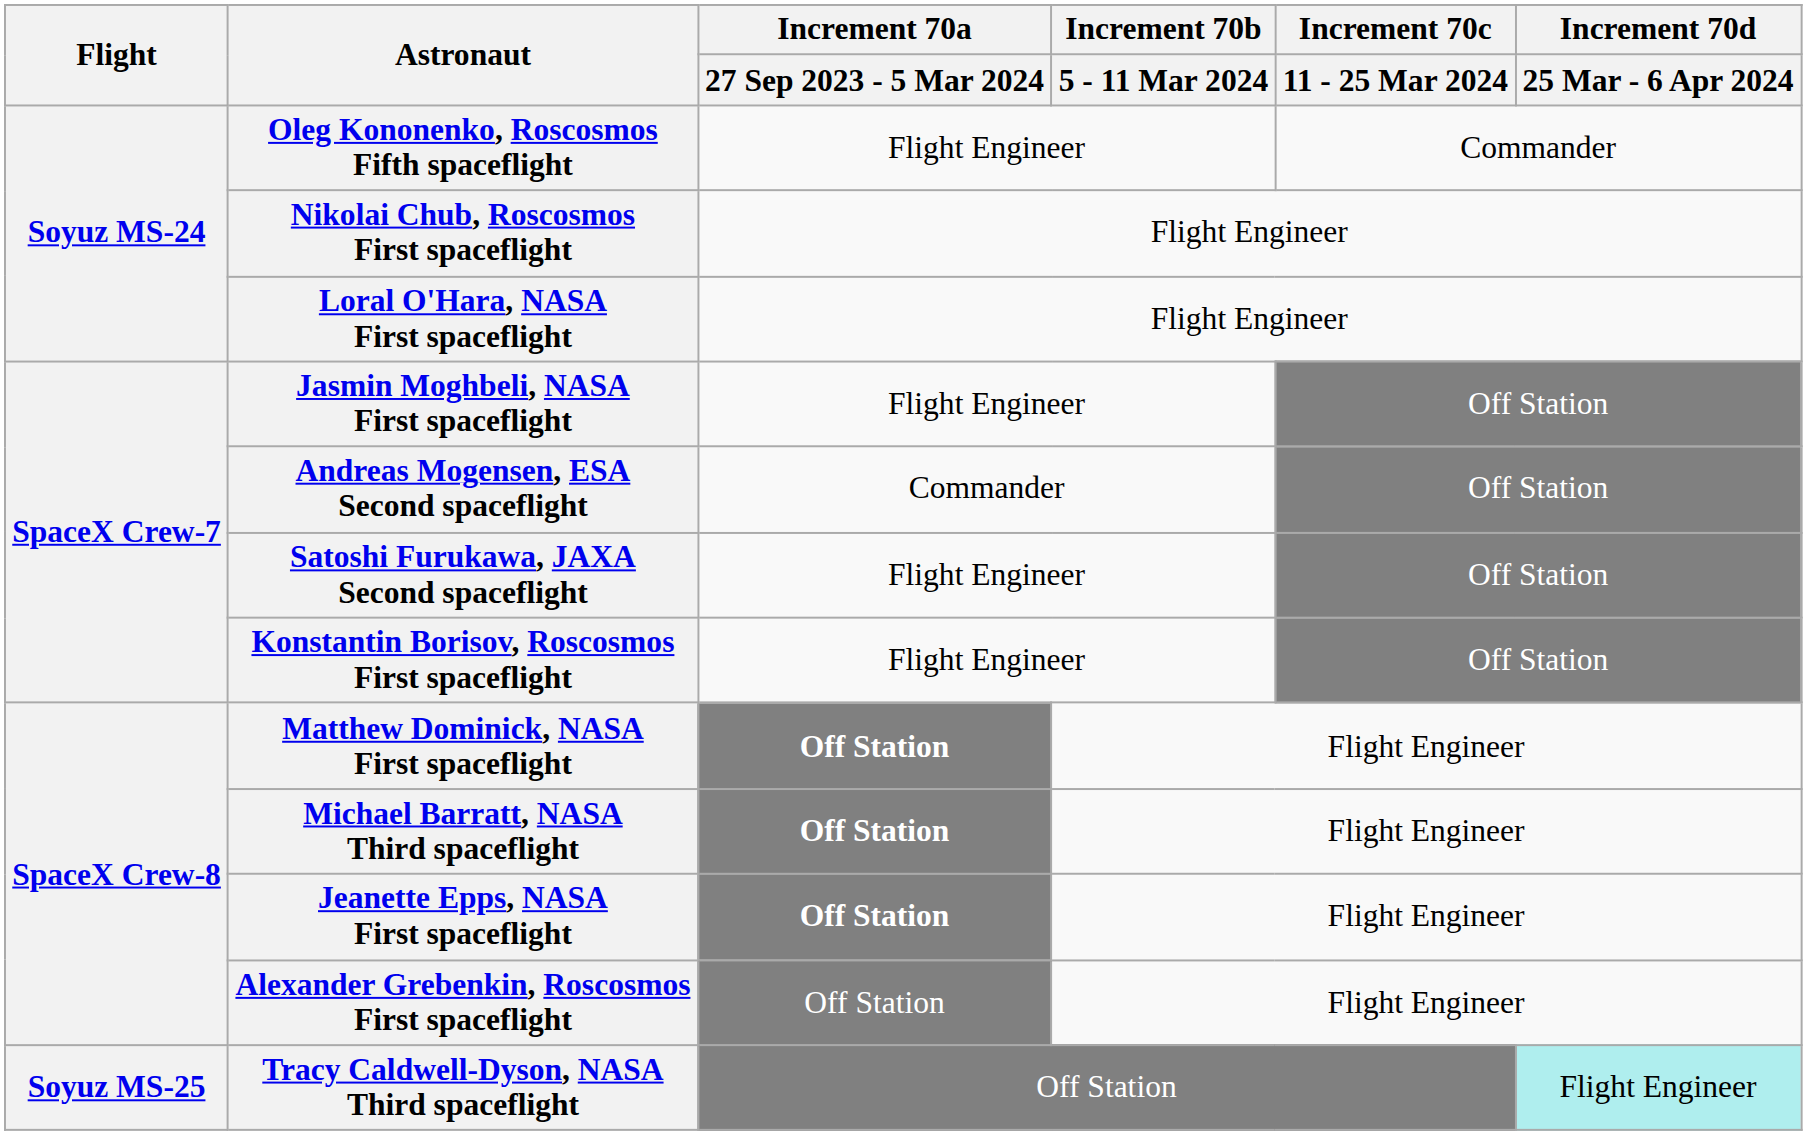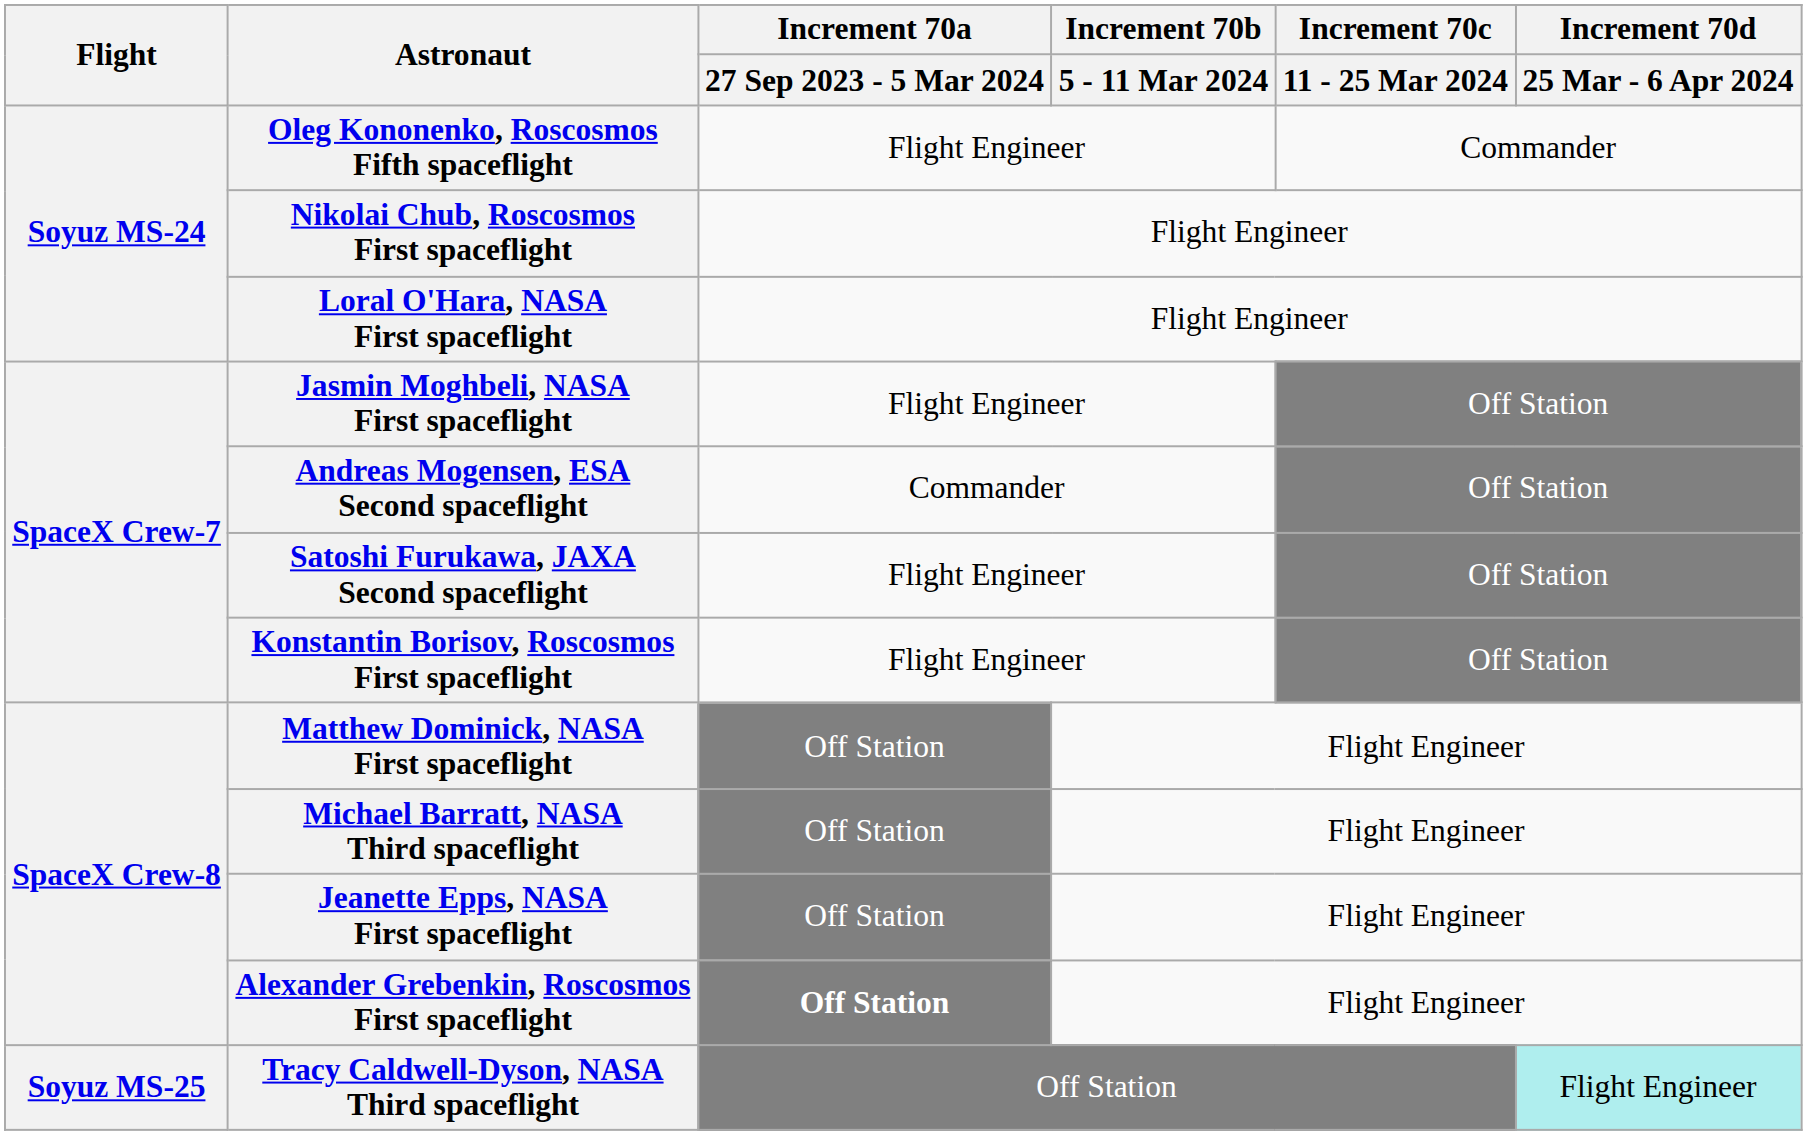(875, 745) bold -> (875, 745) normal
(875, 830) bold -> (875, 830) normal
(875, 916) bold -> (875, 916) normal
(875, 1001) normal -> (875, 1001) bold
